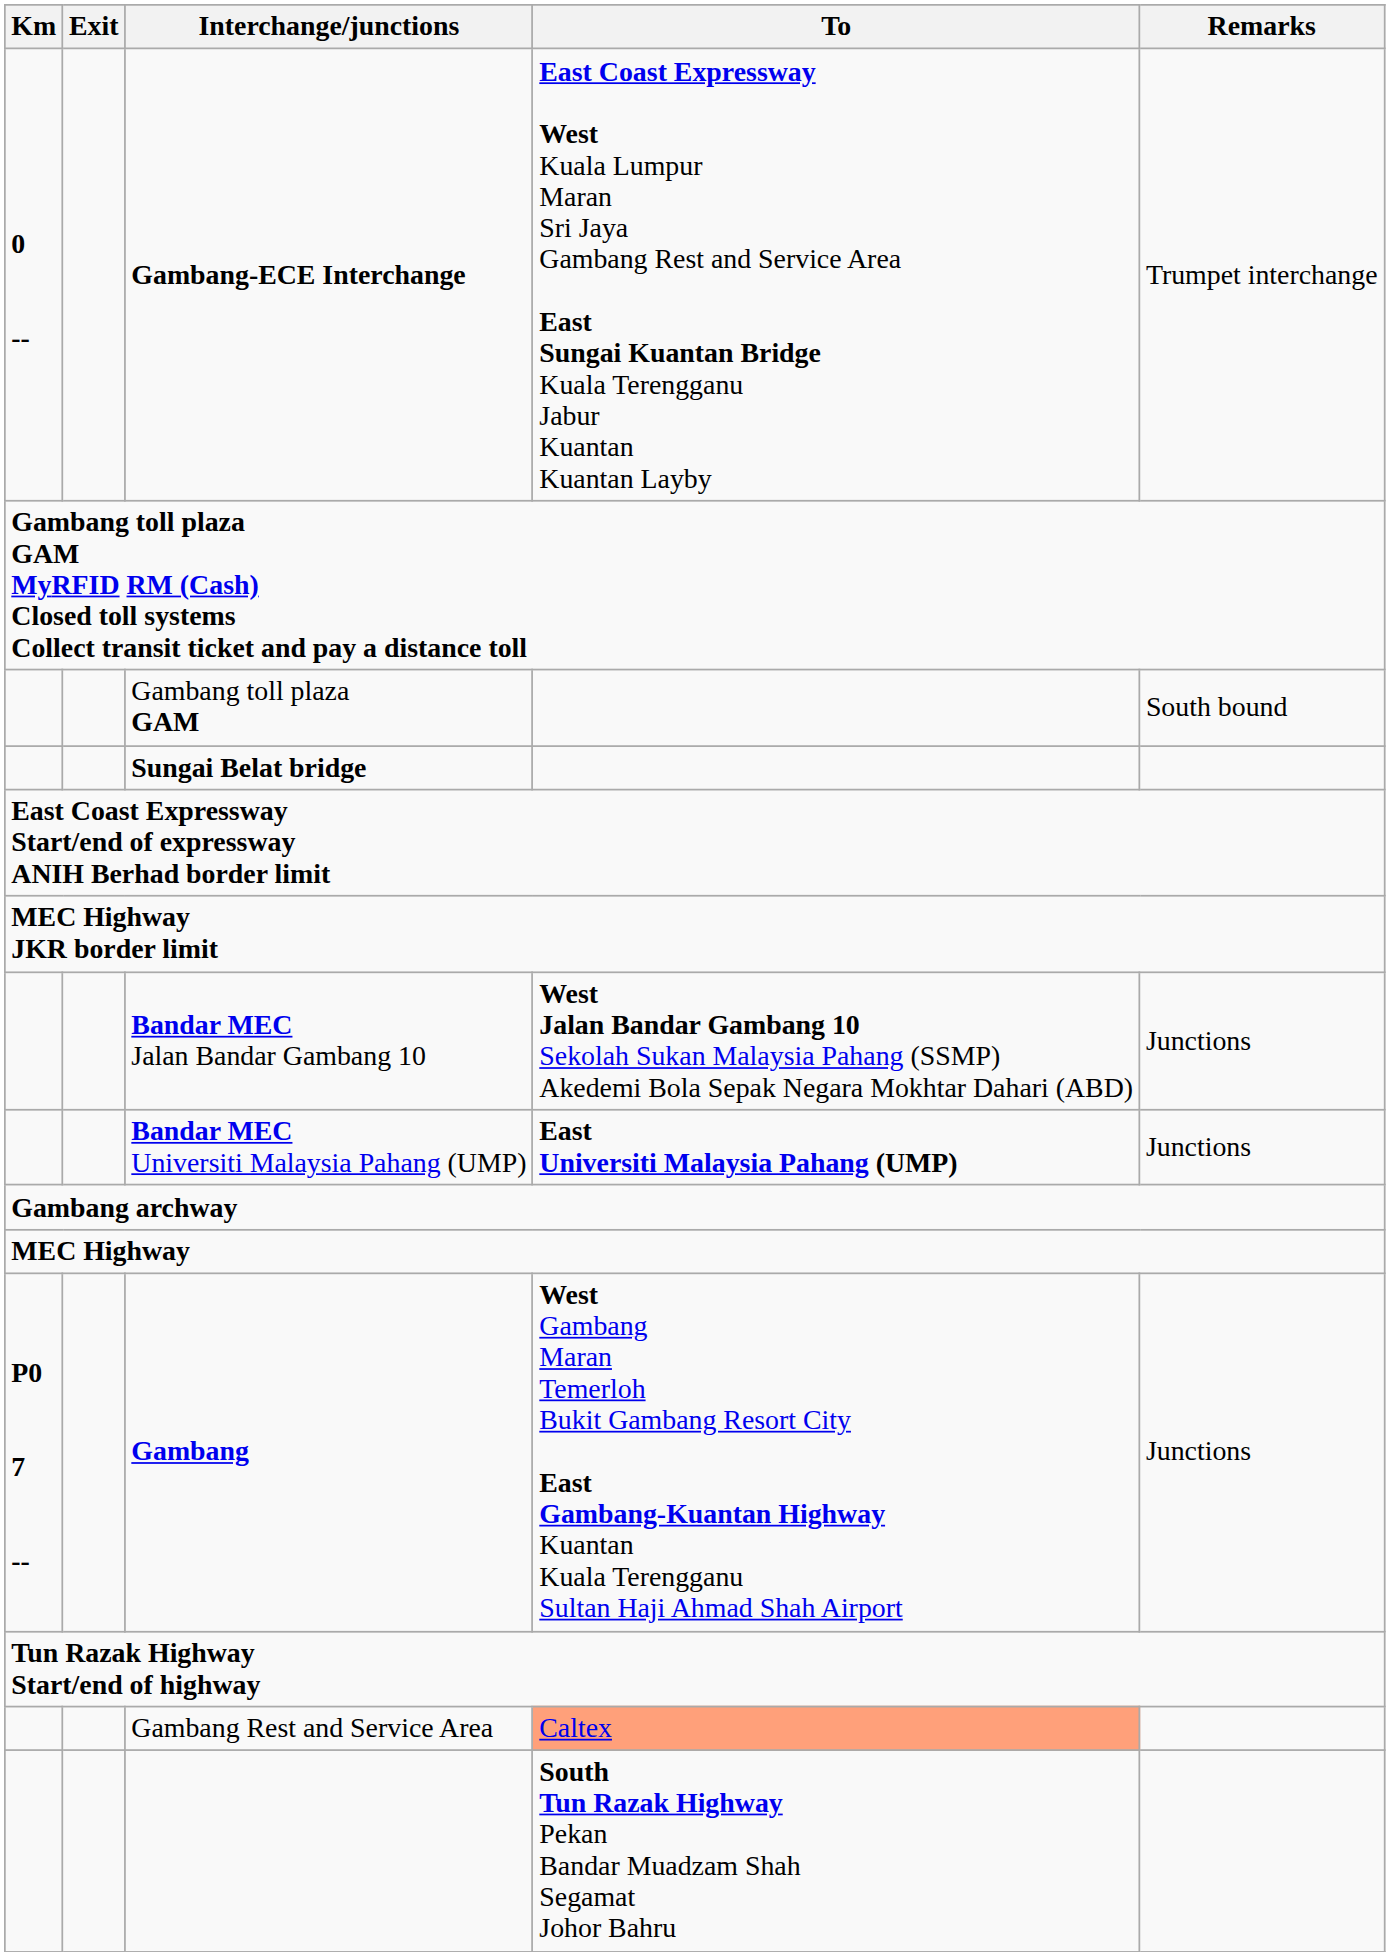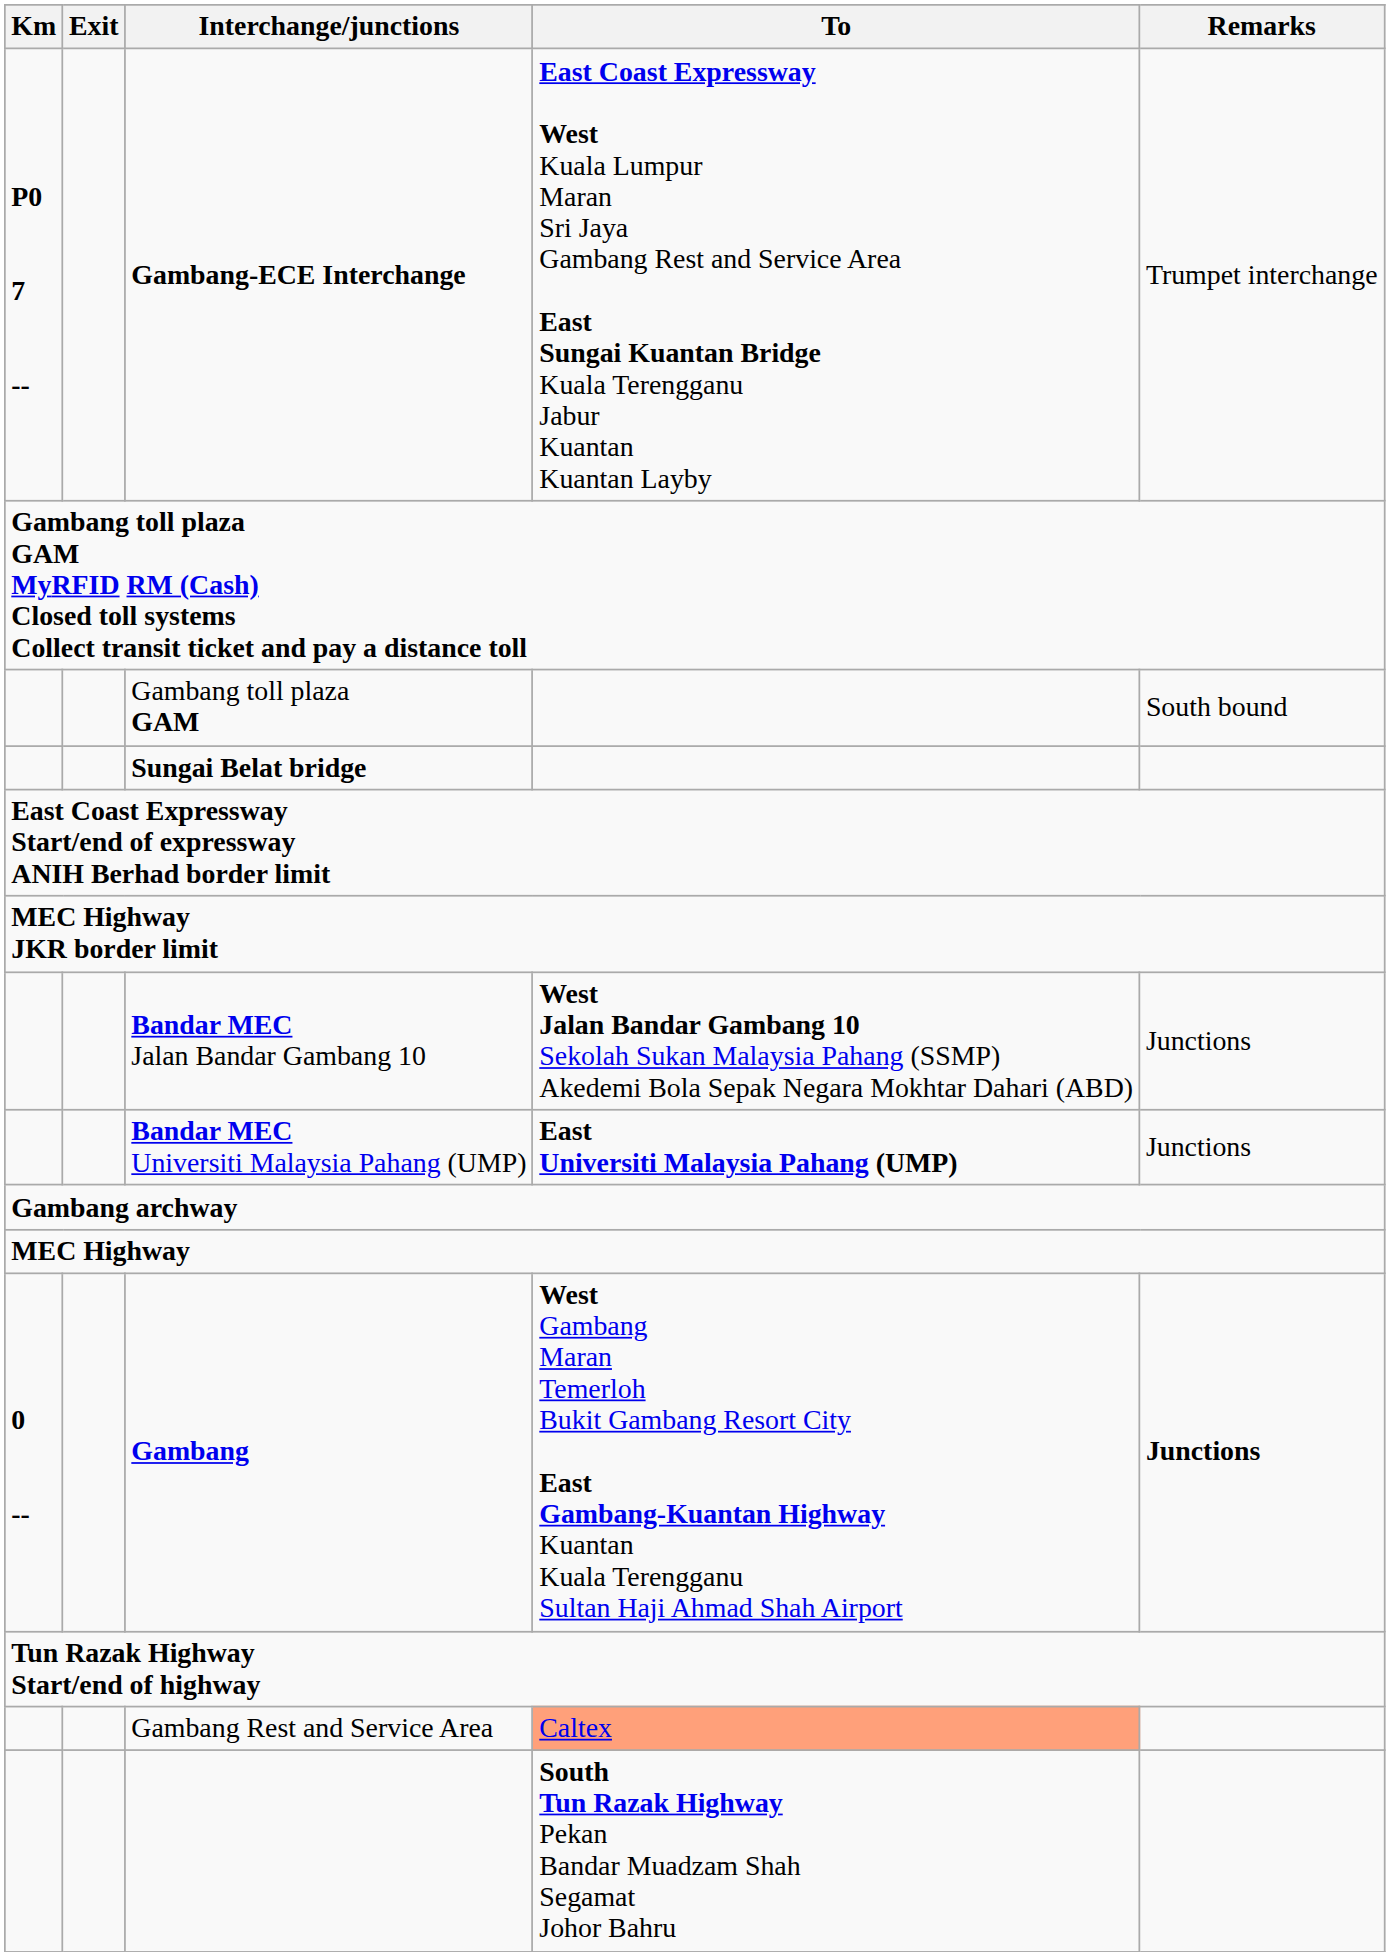(21, 289) 0 -- -> (27, 289) P0 7 --
(27, 1467) P0 7 -- -> (21, 1467) 0 --
(1198, 1451) normal -> (1203, 1451) bold
